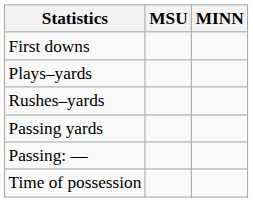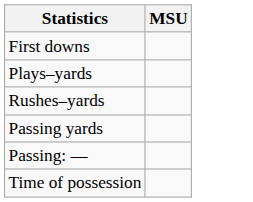- column: (220, 18)
